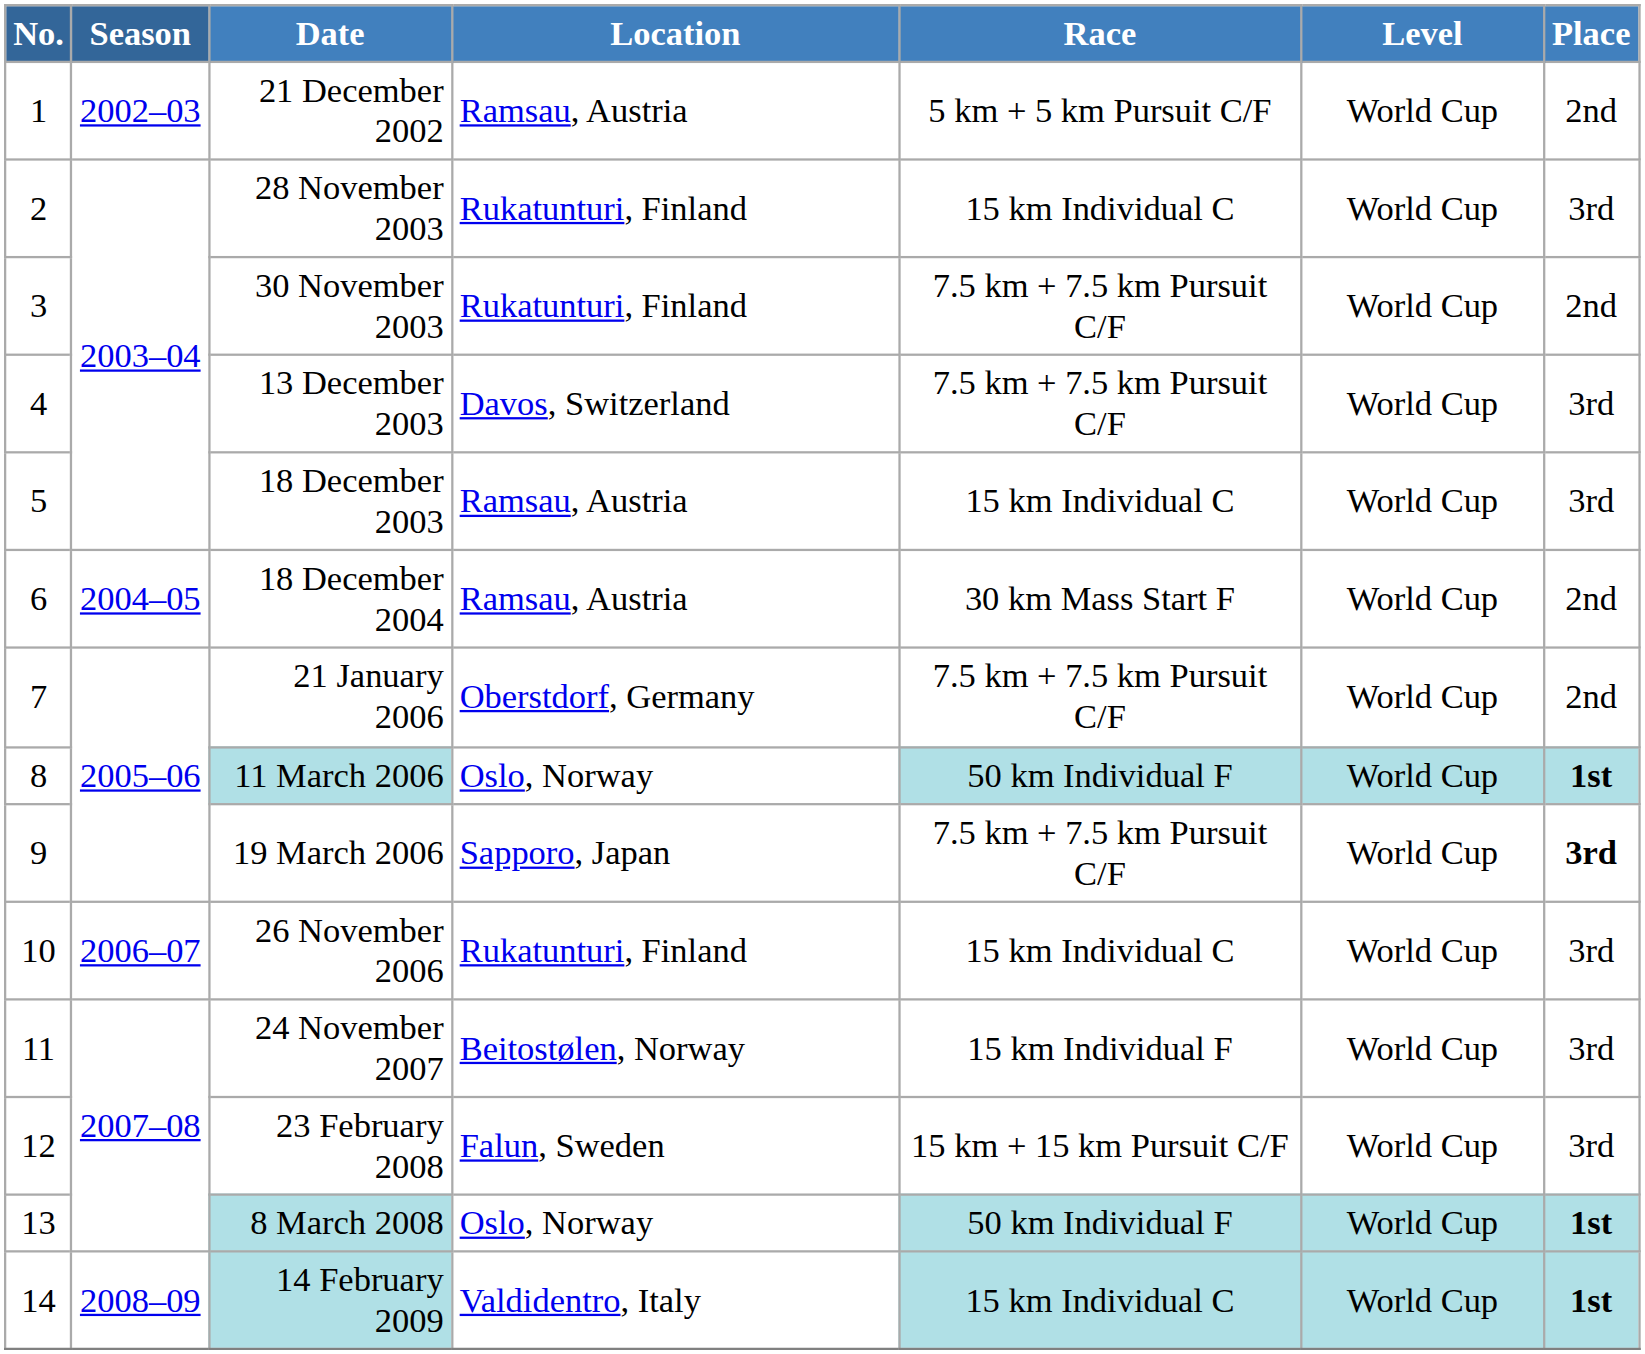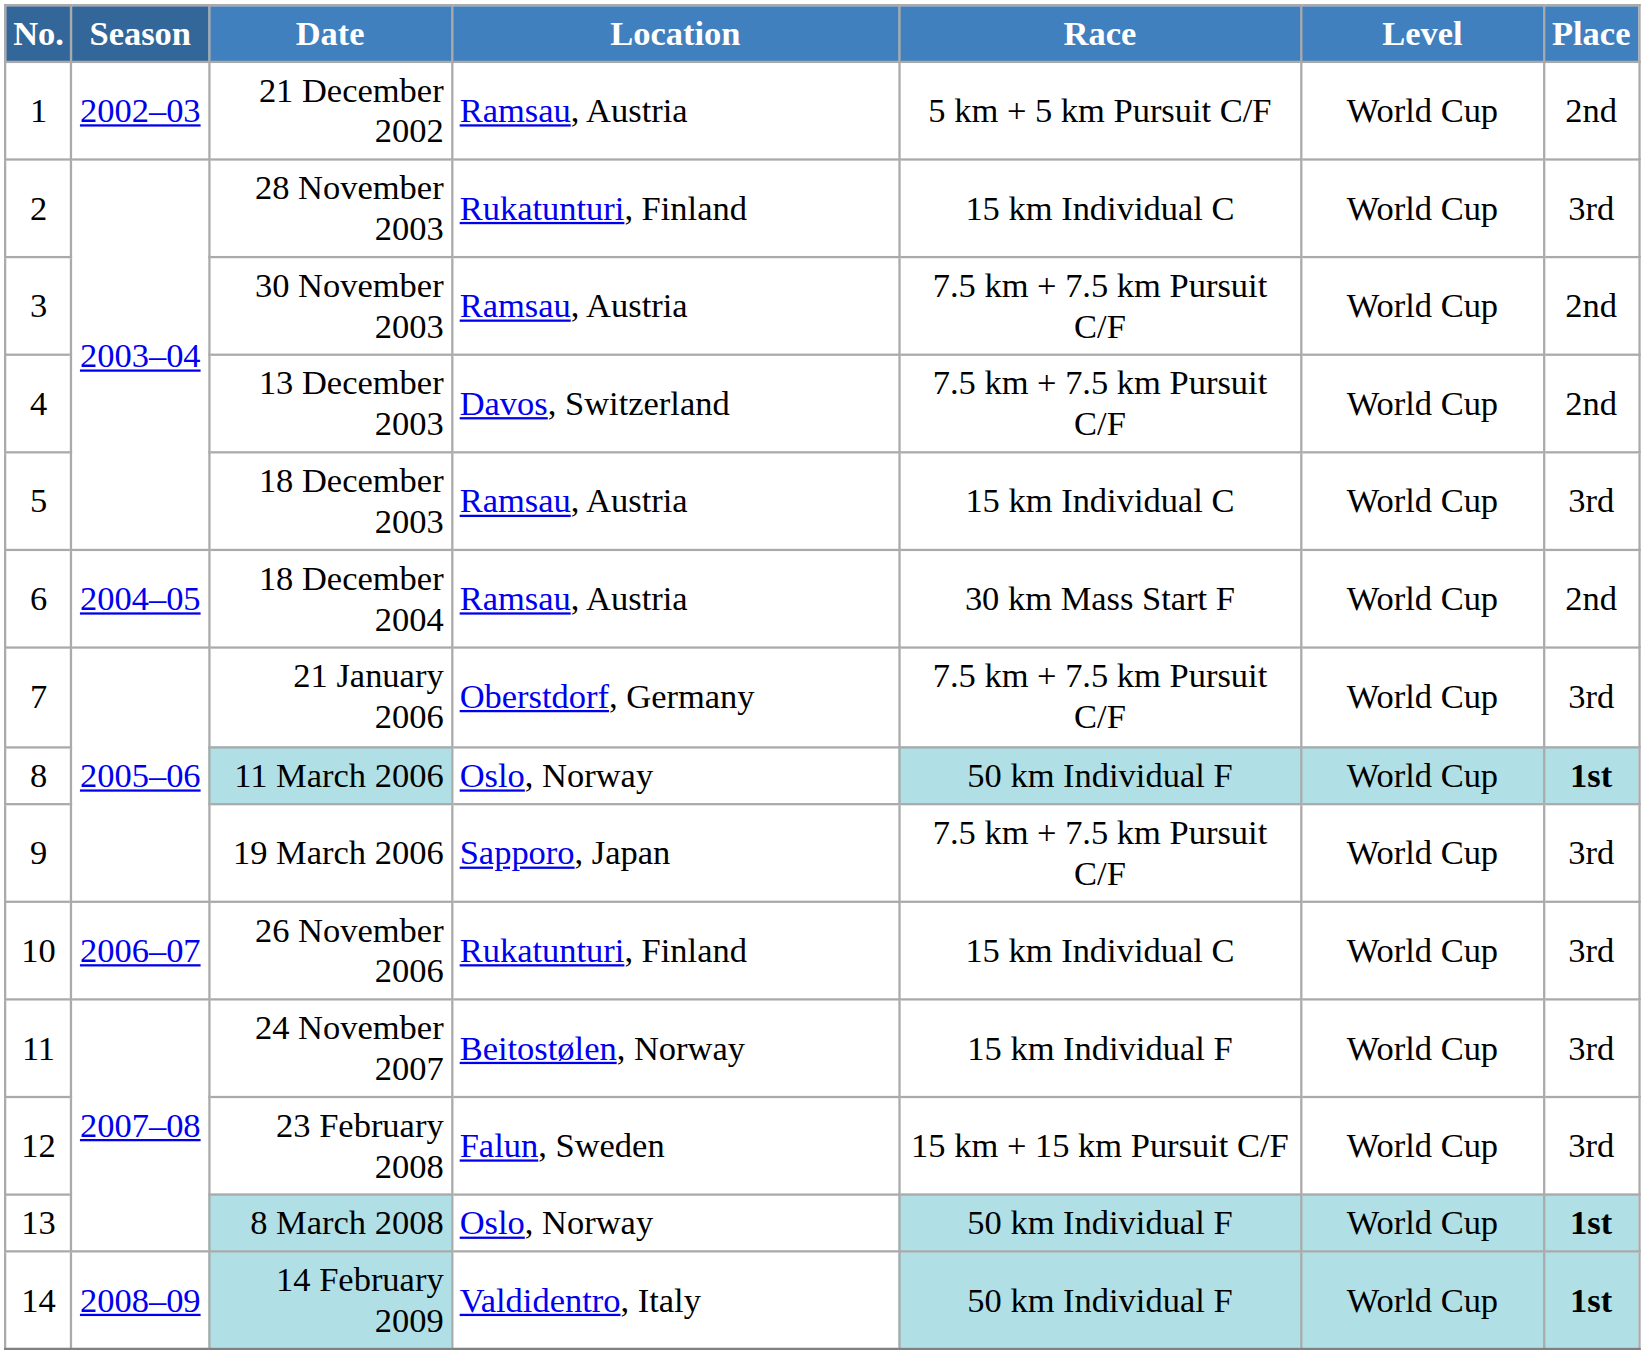(603, 305) Rukatunturi, Finland -> (574, 305) Ramsau, Austria
(1591, 403) 3rd -> (1591, 403) 2nd
(1591, 696) 2nd -> (1591, 696) 3rd
(1591, 851) bold -> (1591, 851) normal
(1100, 1299) 15 km Individual C -> (1100, 1299) 50 km Individual F
